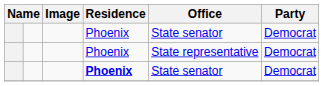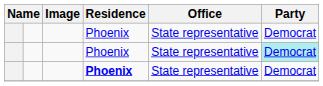(187, 33) State senator -> (205, 33) State representative
(290, 52) no background -> (290, 52) paleturquoise background
(187, 71) State senator -> (205, 71) State representative
